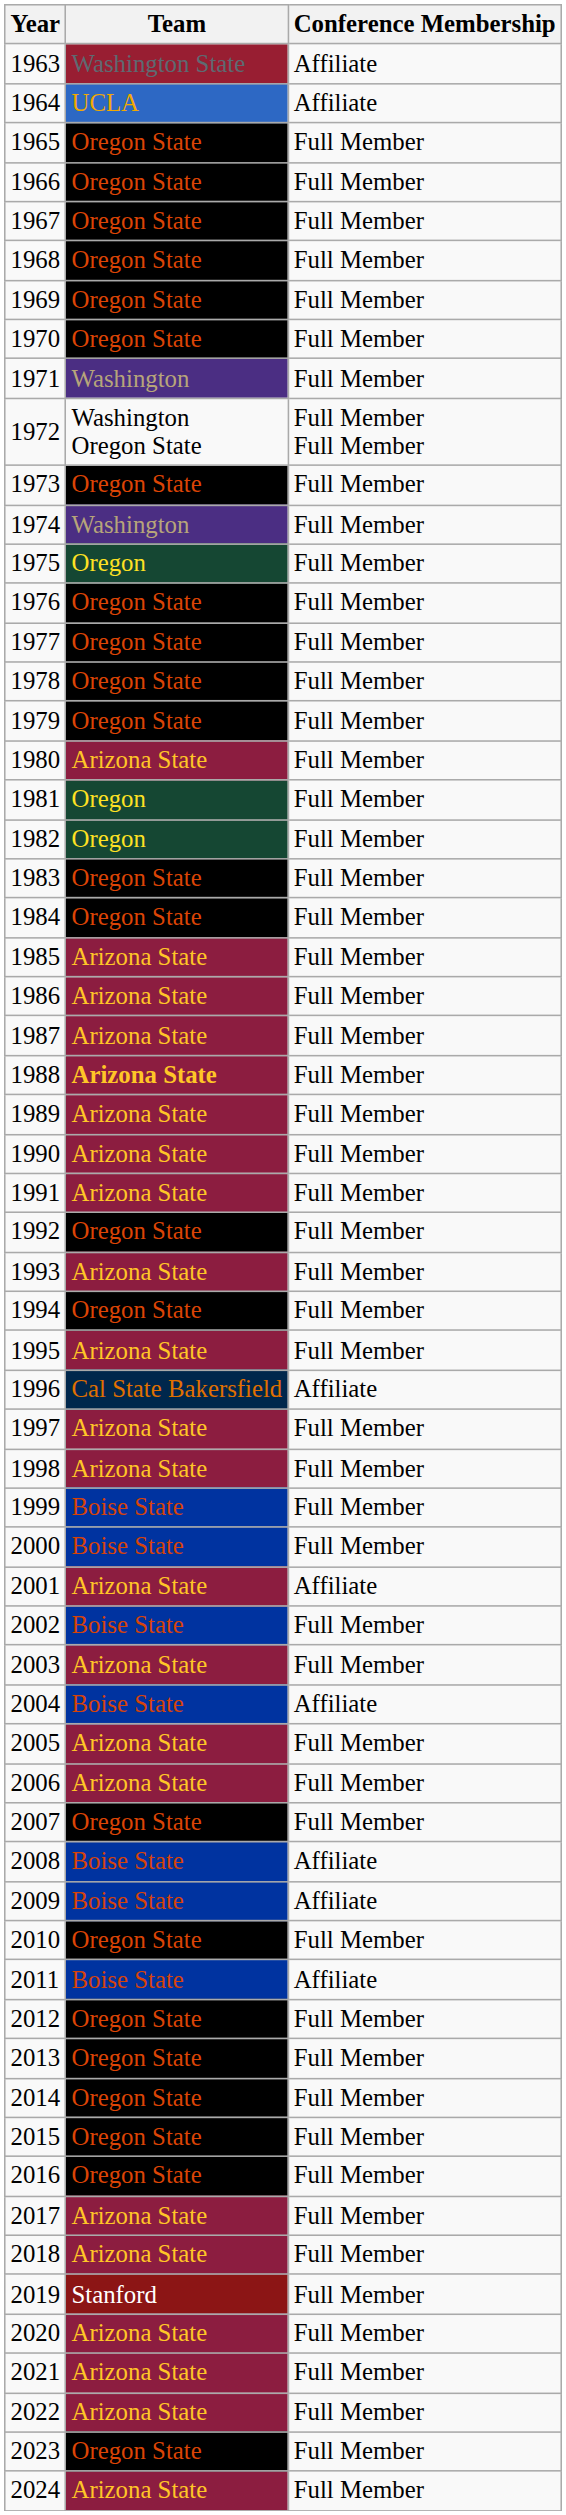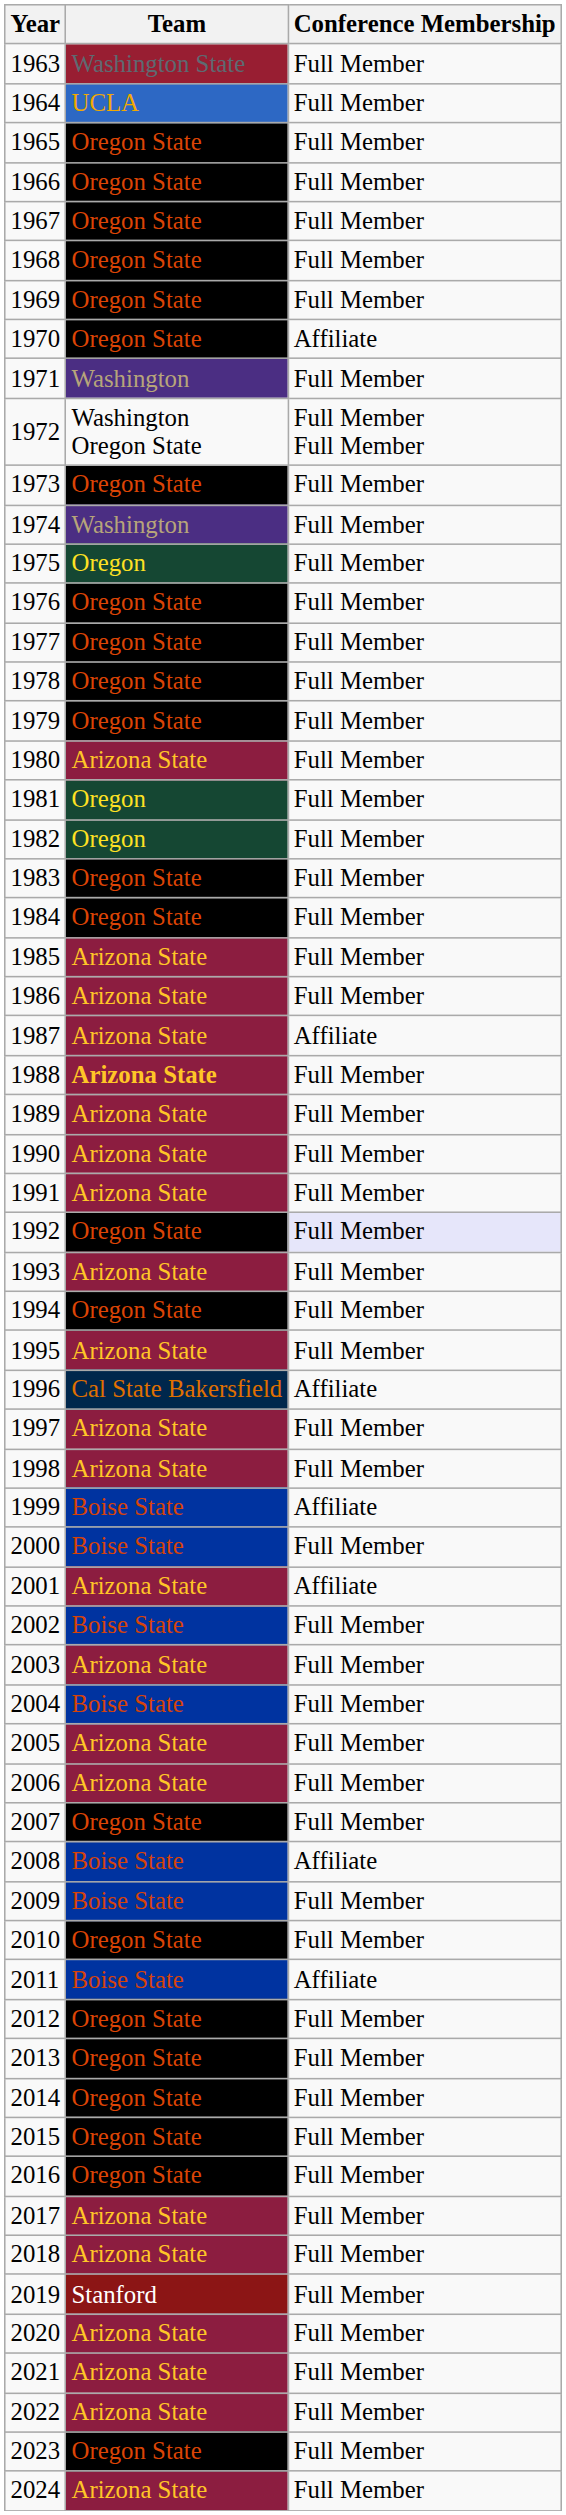(335, 63) Affiliate -> (359, 63) Full Member
(335, 102) Affiliate -> (359, 102) Full Member
(359, 338) Full Member -> (335, 338) Affiliate
(359, 1035) Full Member -> (335, 1035) Affiliate
(359, 1232) no background -> (359, 1232) lavender background
(359, 1507) Full Member -> (335, 1507) Affiliate
(335, 1703) Affiliate -> (359, 1703) Full Member
(335, 1900) Affiliate -> (359, 1900) Full Member
